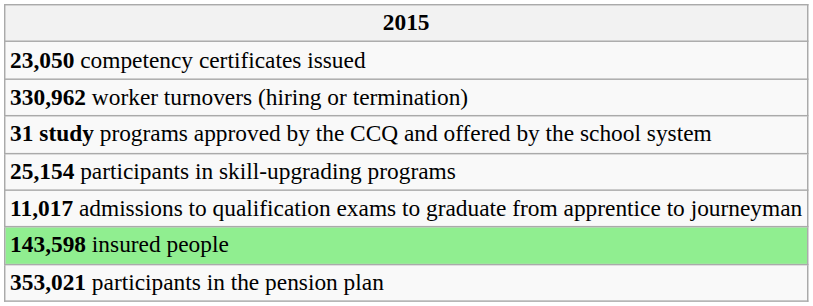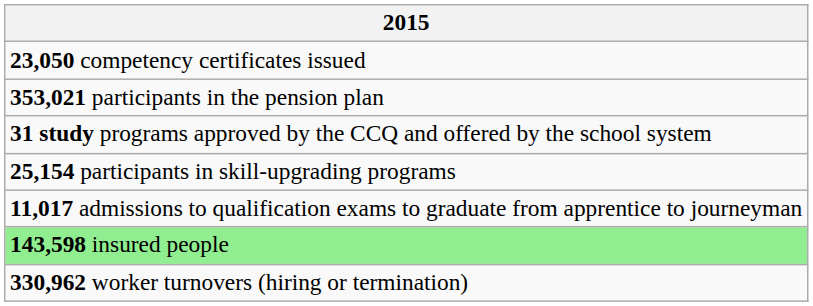(239, 97) 330,962 worker turnovers (hiring or termination) -> (197, 97) 353,021 participants in the pension plan
(197, 282) 353,021 participants in the pension plan -> (239, 282) 330,962 worker turnovers (hiring or termination)
